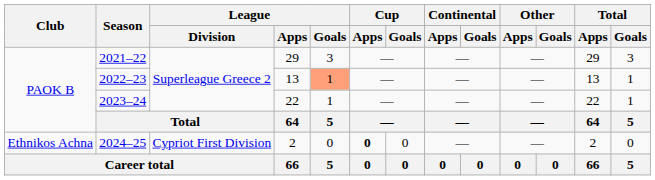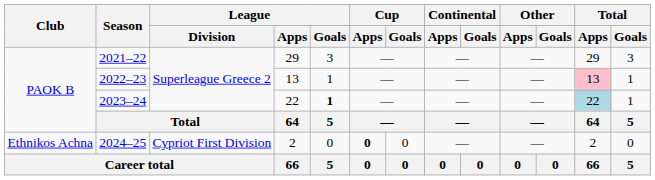(330, 79) lightsalmon background -> (330, 79) no background
(593, 79) no background -> (593, 79) pink background
(330, 100) normal -> (330, 100) bold
(593, 100) no background -> (593, 100) lightblue background
